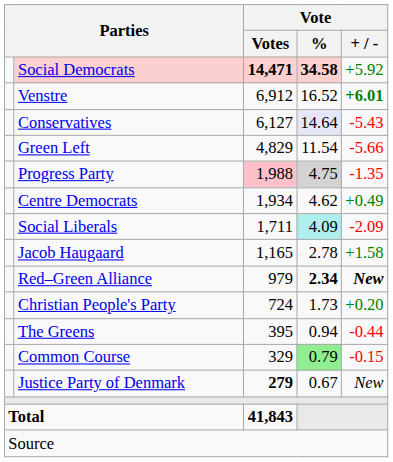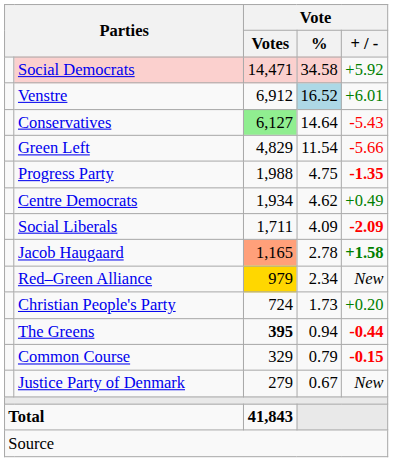(270, 69) bold -> (270, 69) normal
(319, 69) bold -> (319, 69) normal
(319, 95) no background -> (319, 95) lightblue background
(364, 95) bold -> (364, 95) normal
(274, 122) no background -> (274, 122) lightgreen background
(319, 122) lavender background -> (319, 122) no background
(274, 174) pink background -> (274, 174) no background
(323, 174) lightgrey background -> (323, 174) no background
(366, 174) normal -> (366, 174) bold
(323, 226) paleturquoise background -> (323, 226) no background
(366, 226) normal -> (366, 226) bold
(274, 252) no background -> (274, 252) lightsalmon background
(364, 252) normal -> (364, 252) bold
(281, 278) no background -> (281, 278) gold background
(323, 278) bold -> (323, 278) normal
(368, 278) bold -> (369, 278) normal
(281, 331) normal -> (281, 331) bold
(366, 331) normal -> (366, 331) bold
(323, 357) lightgreen background -> (323, 357) no background
(366, 357) normal -> (366, 357) bold
(281, 383) bold -> (281, 383) normal
